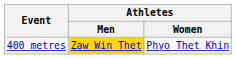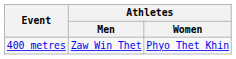(106, 45) gold background -> (106, 45) no background
